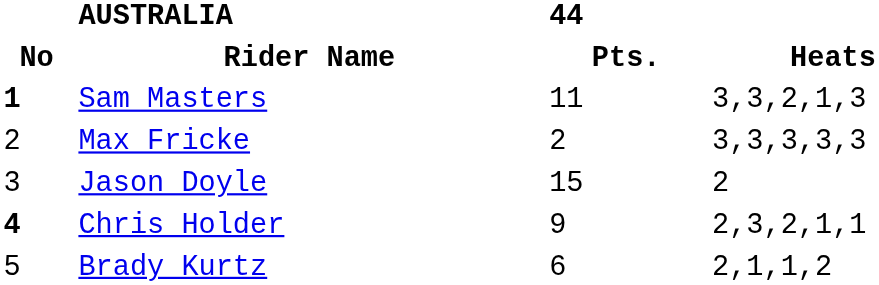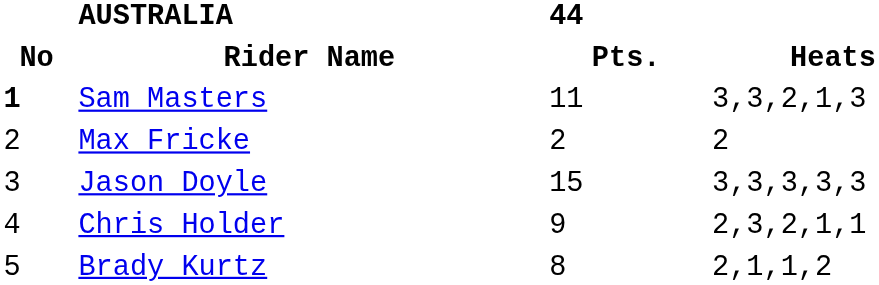(789, 142) 3,3,3,3,3 -> (721, 142) 2
(721, 183) 2 -> (789, 183) 3,3,3,3,3
(12, 225) bold -> (12, 225) normal
(558, 267) 6 -> (558, 267) 8
